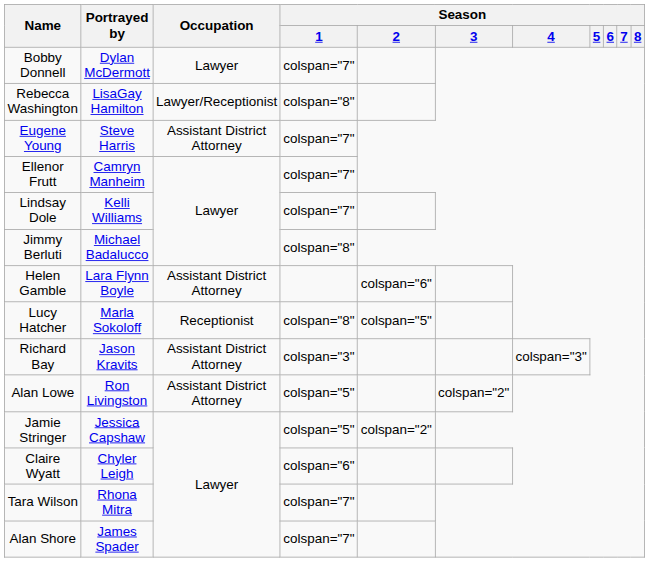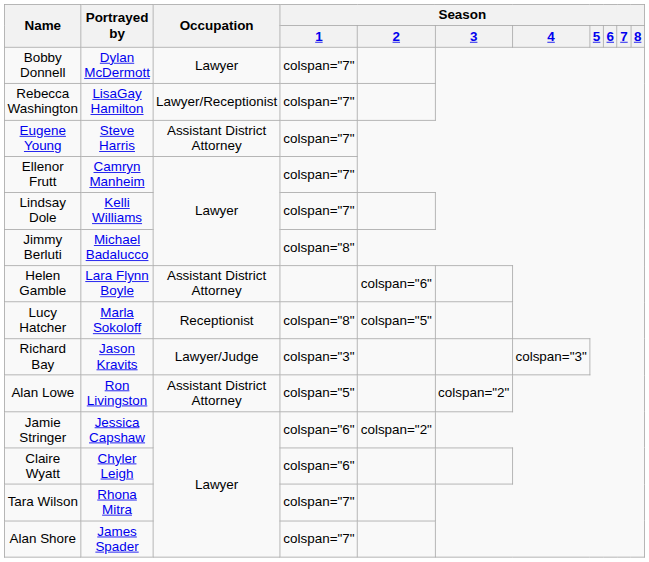(319, 101) colspan="8" -> (319, 101) colspan="7"
(217, 356) Assistant District Attorney -> (217, 356) Lawyer/Judge
(319, 429) colspan="5" -> (319, 429) colspan="6"
